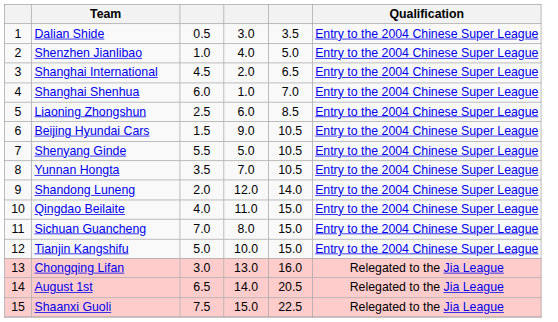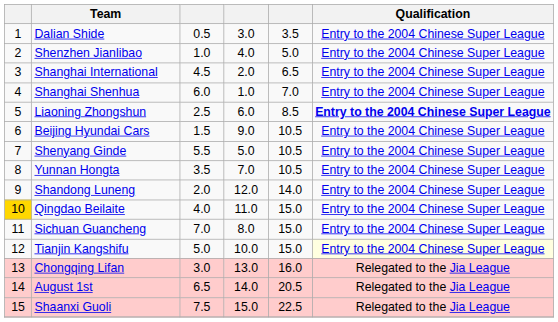(427, 111) normal -> (433, 111) bold
(18, 209) no background -> (18, 209) gold background
(427, 248) no background -> (433, 248) lightyellow background
